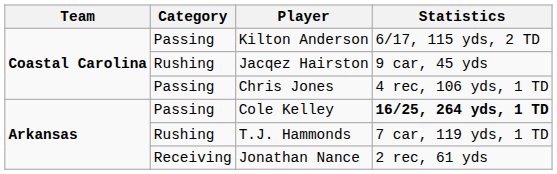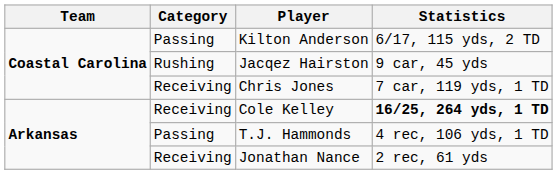(184, 87) Passing -> (193, 87) Receiving
(462, 87) 4 rec, 106 yds, 1 TD -> (462, 87) 7 car, 119 yds, 1 TD
(184, 111) Passing -> (193, 111) Receiving
(184, 134) Rushing -> (184, 134) Passing
(462, 134) 7 car, 119 yds, 1 TD -> (462, 134) 4 rec, 106 yds, 1 TD
